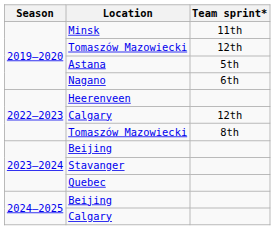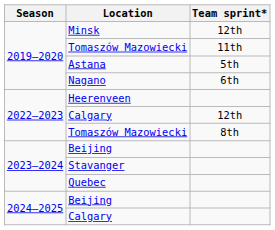(230, 30) 11th -> (230, 30) 12th
(230, 47) 12th -> (230, 47) 11th
